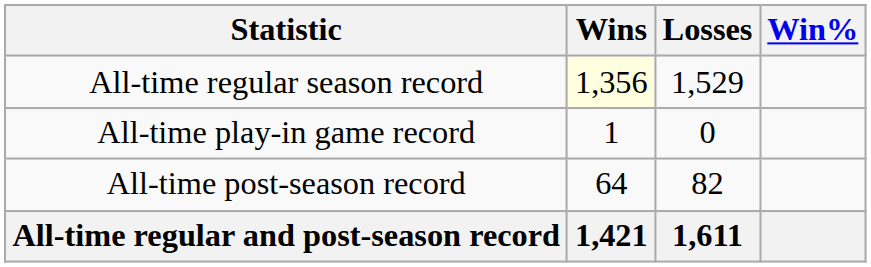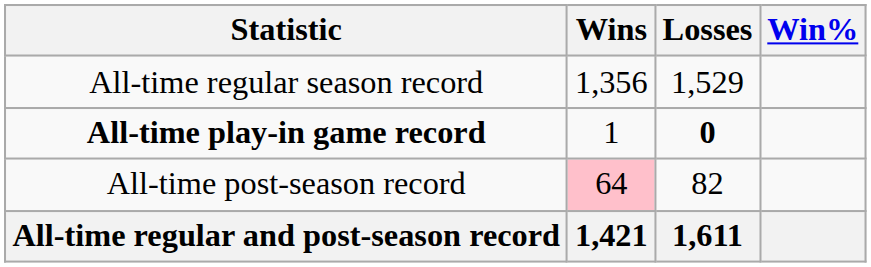(611, 81) lightyellow background -> (611, 81) no background
(286, 132) normal -> (286, 132) bold
(707, 132) normal -> (707, 132) bold
(611, 183) no background -> (611, 183) pink background
